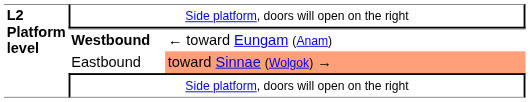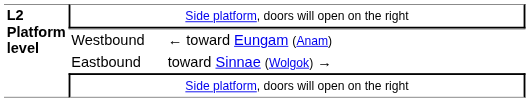(111, 40) bold -> (108, 40) normal
(250, 62) lightsalmon background -> (250, 62) no background
